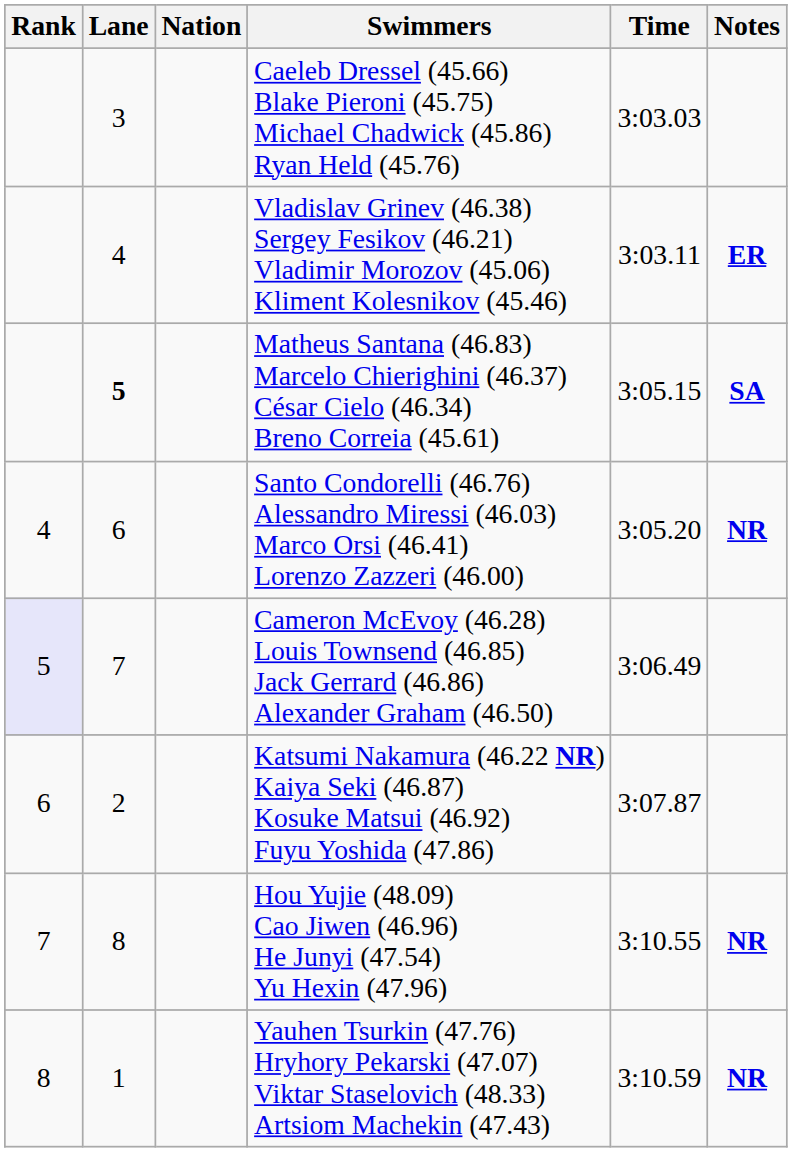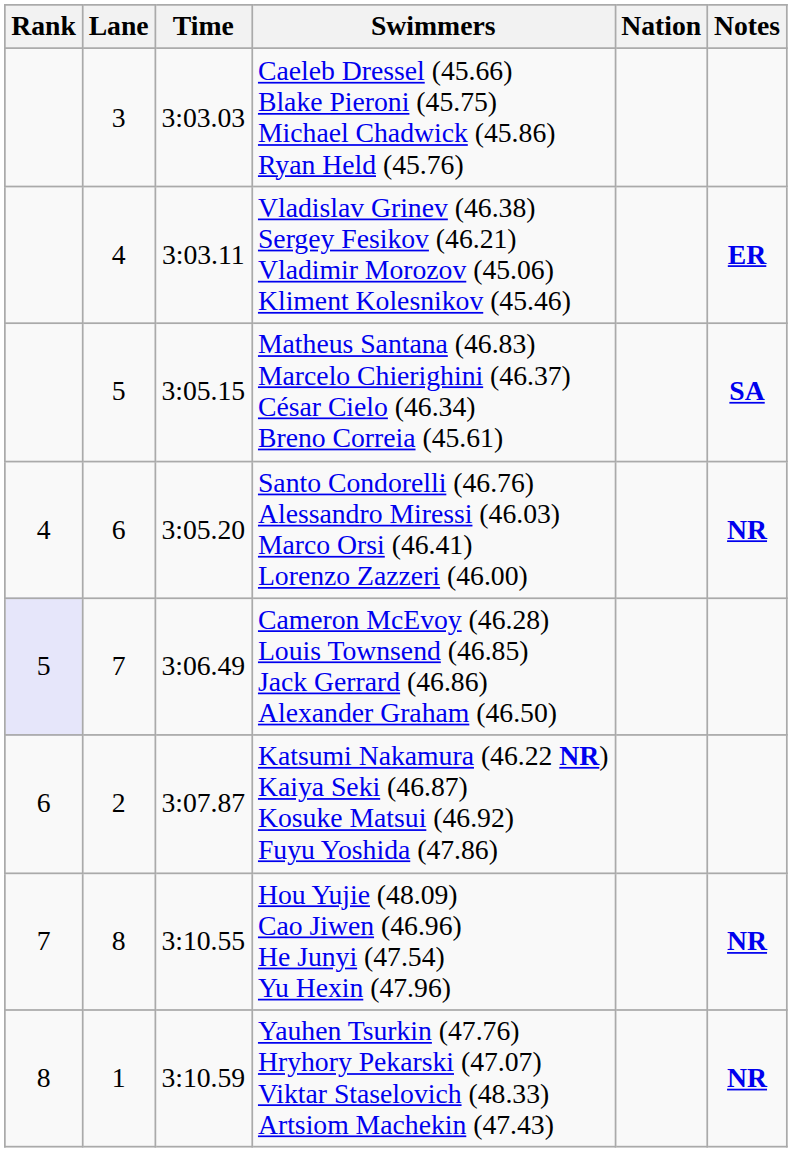columns swapped: (201, 26) <-> (659, 26)
(119, 391) bold -> (119, 391) normal
